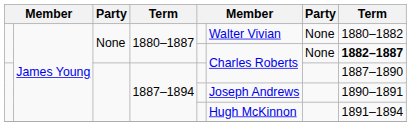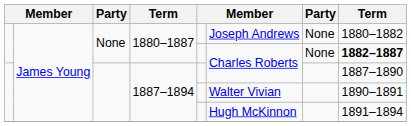(245, 33) Walter Vivian -> (254, 33) Joseph Andrews
(254, 92) Joseph Andrews -> (245, 92) Walter Vivian
